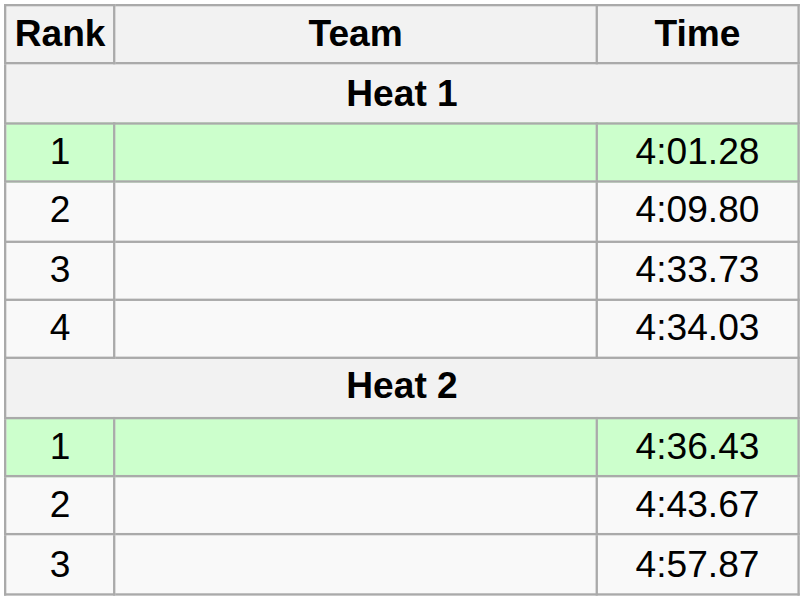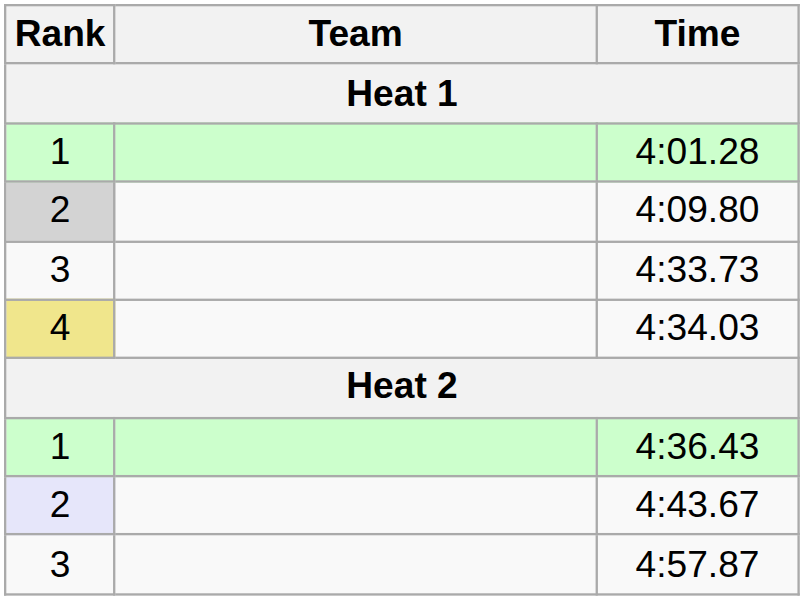(60, 210) no background -> (60, 210) lightgrey background
(60, 328) no background -> (60, 328) khaki background
(60, 504) no background -> (60, 504) lavender background
